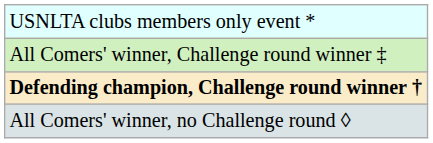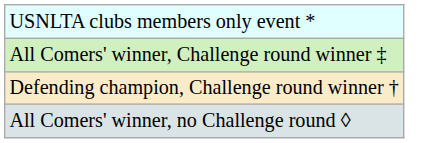(216, 88) bold -> (204, 88) normal
